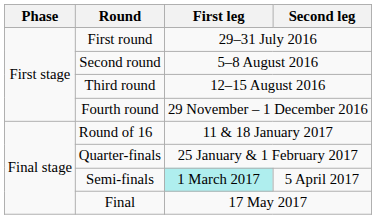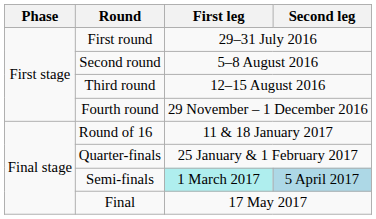(322, 179) no background -> (322, 179) lightblue background
